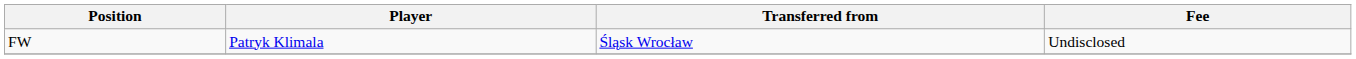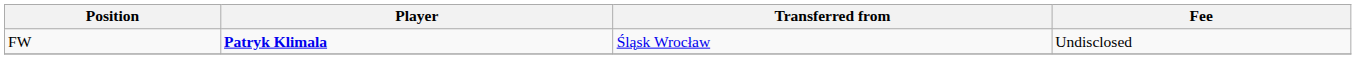(276, 41) normal -> (276, 41) bold
